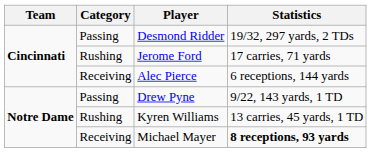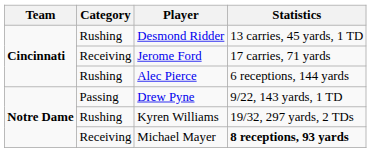(99, 35) Passing -> (101, 35) Rushing
(292, 35) 19/32, 297 yards, 2 TDs -> (297, 35) 13 carries, 45 yards, 1 TD
(101, 56) Rushing -> (105, 56) Receiving
(105, 76) Receiving -> (101, 76) Rushing
(297, 116) 13 carries, 45 yards, 1 TD -> (292, 116) 19/32, 297 yards, 2 TDs
